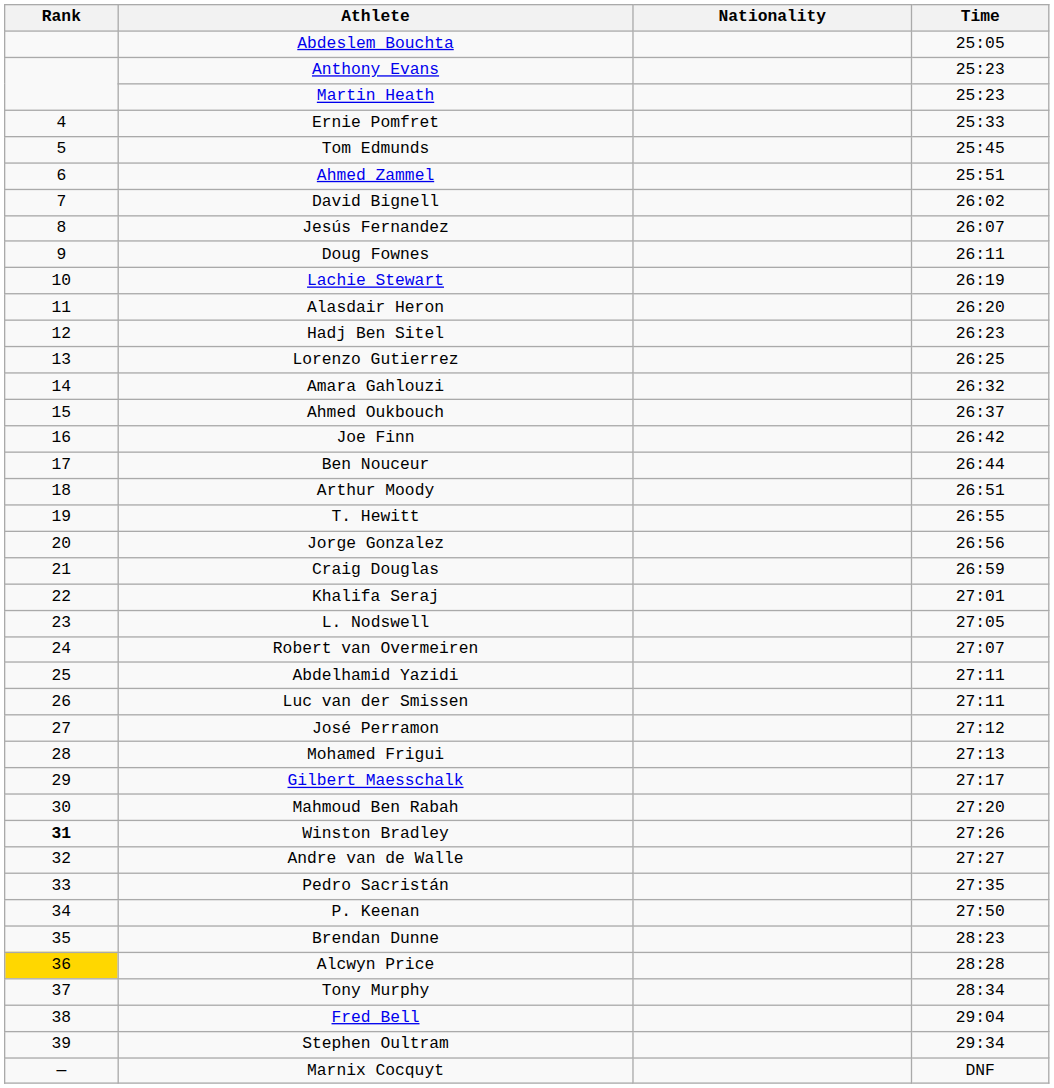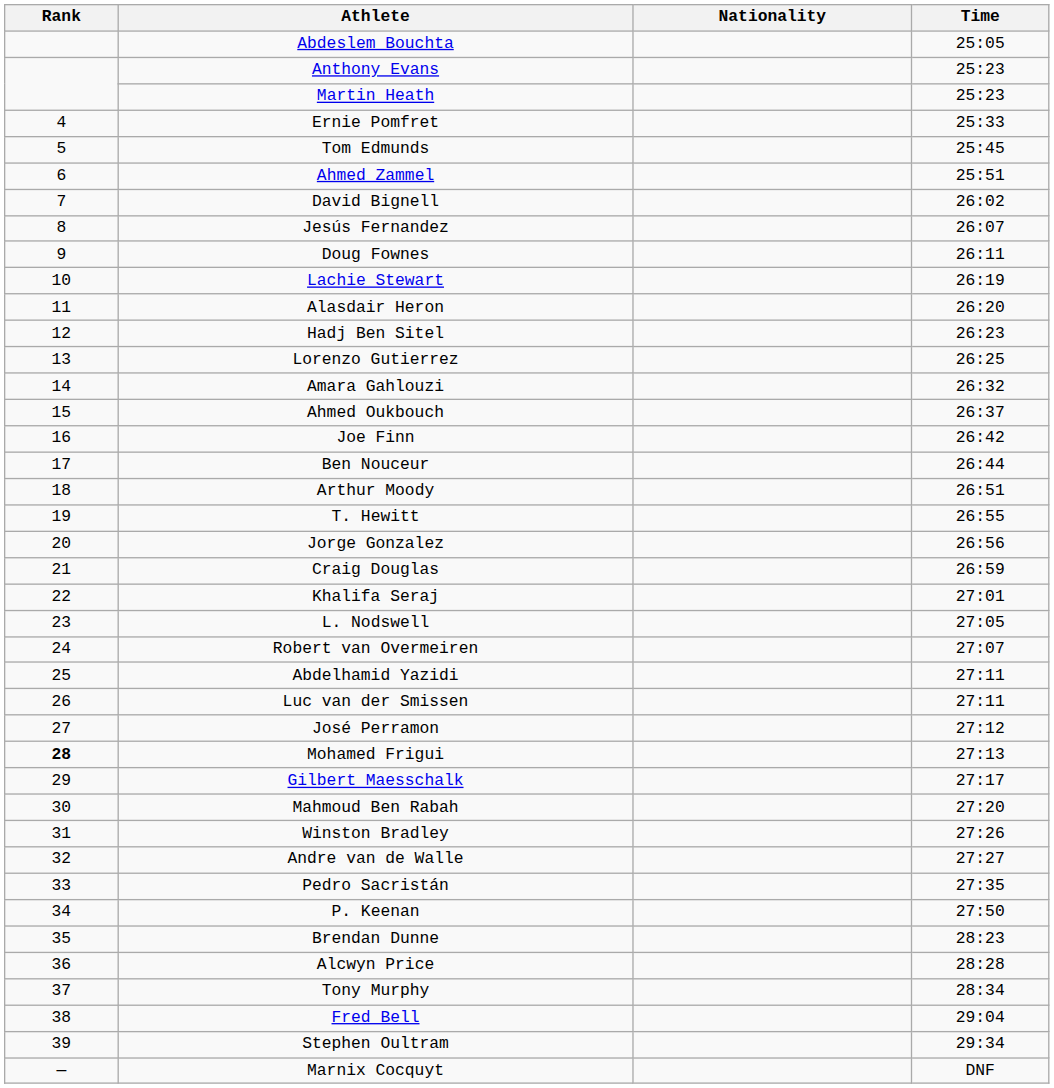(61, 755) normal -> (61, 755) bold
(61, 834) bold -> (61, 834) normal
(61, 966) gold background -> (61, 966) no background
